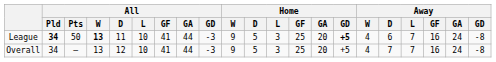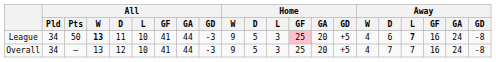(53, 37) bold -> (53, 37) normal
(300, 37) no background -> (300, 37) pink background
(345, 37) bold -> (345, 37) normal
(412, 37) normal -> (412, 37) bold
